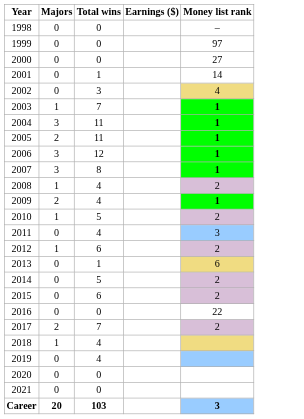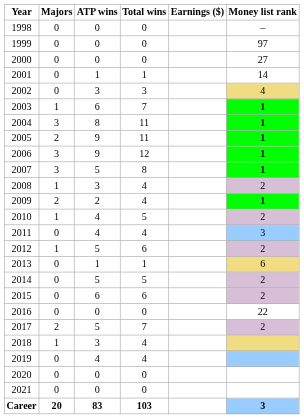+ column: (97, 12)
